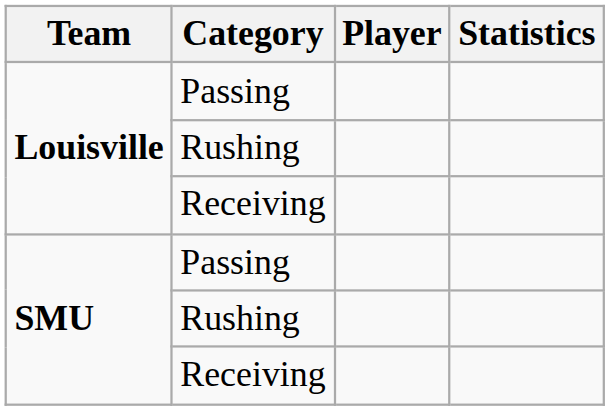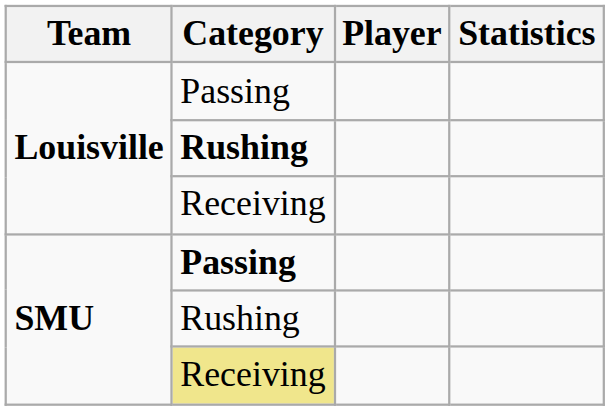(240, 147) normal -> (244, 147) bold
(235, 261) normal -> (238, 261) bold
(253, 374) no background -> (253, 374) khaki background
